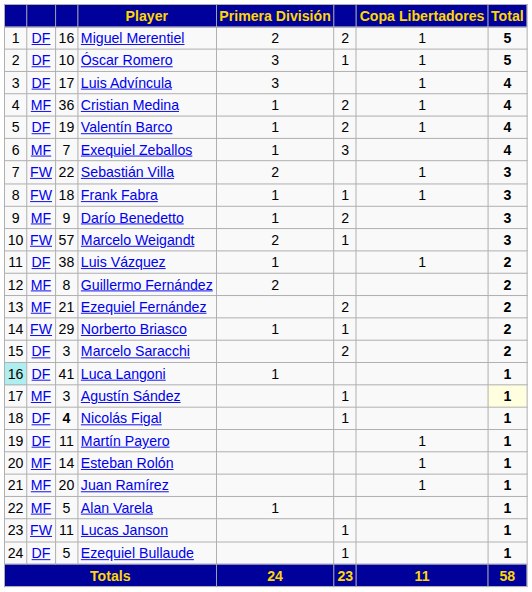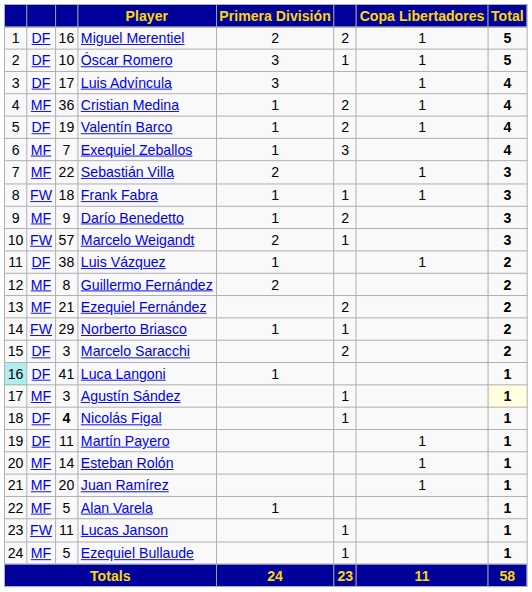(41, 172) FW -> (41, 172) MF
(41, 553) DF -> (41, 553) MF
